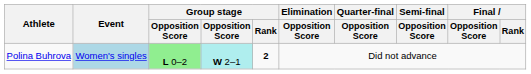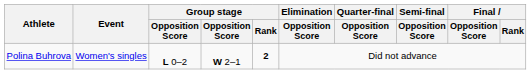(111, 57) lightblue background -> (111, 57) no background
(175, 62) lightgreen background -> (175, 62) no background
(227, 62) paleturquoise background -> (227, 62) no background
